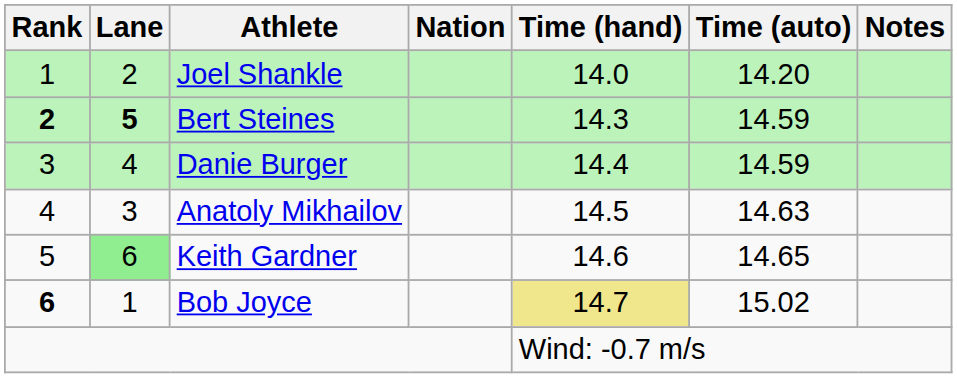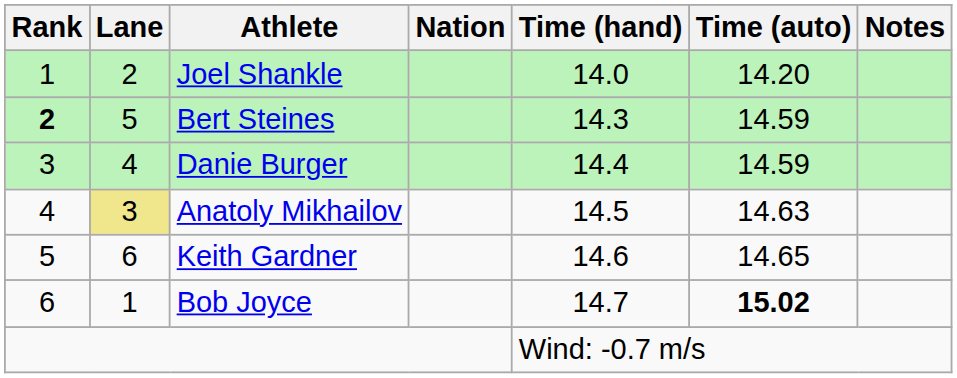(130, 119) bold -> (130, 119) normal
(130, 211) no background -> (130, 211) khaki background
(130, 257) lightgreen background -> (130, 257) no background
(47, 303) bold -> (47, 303) normal
(601, 303) khaki background -> (601, 303) no background
(774, 303) normal -> (774, 303) bold
